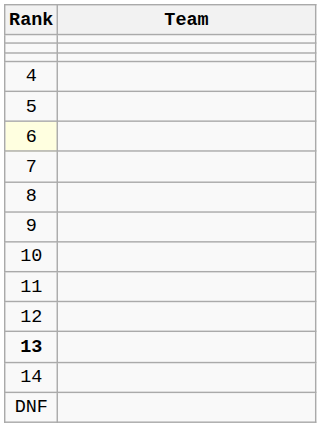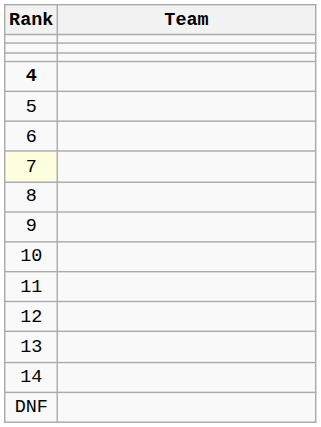(31, 76) normal -> (31, 76) bold
(31, 136) lightyellow background -> (31, 136) no background
(31, 166) no background -> (31, 166) lightyellow background
(31, 347) bold -> (31, 347) normal
